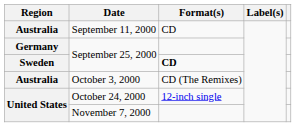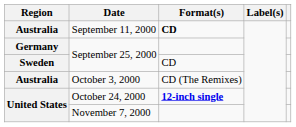(169, 29) normal -> (169, 29) bold
(169, 63) bold -> (169, 63) normal
(191, 96) normal -> (192, 96) bold
